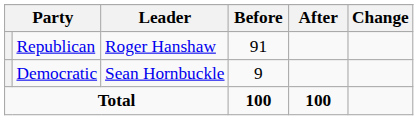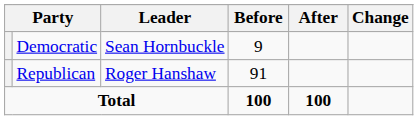rows swapped: (56, 45) <-> (57, 73)
